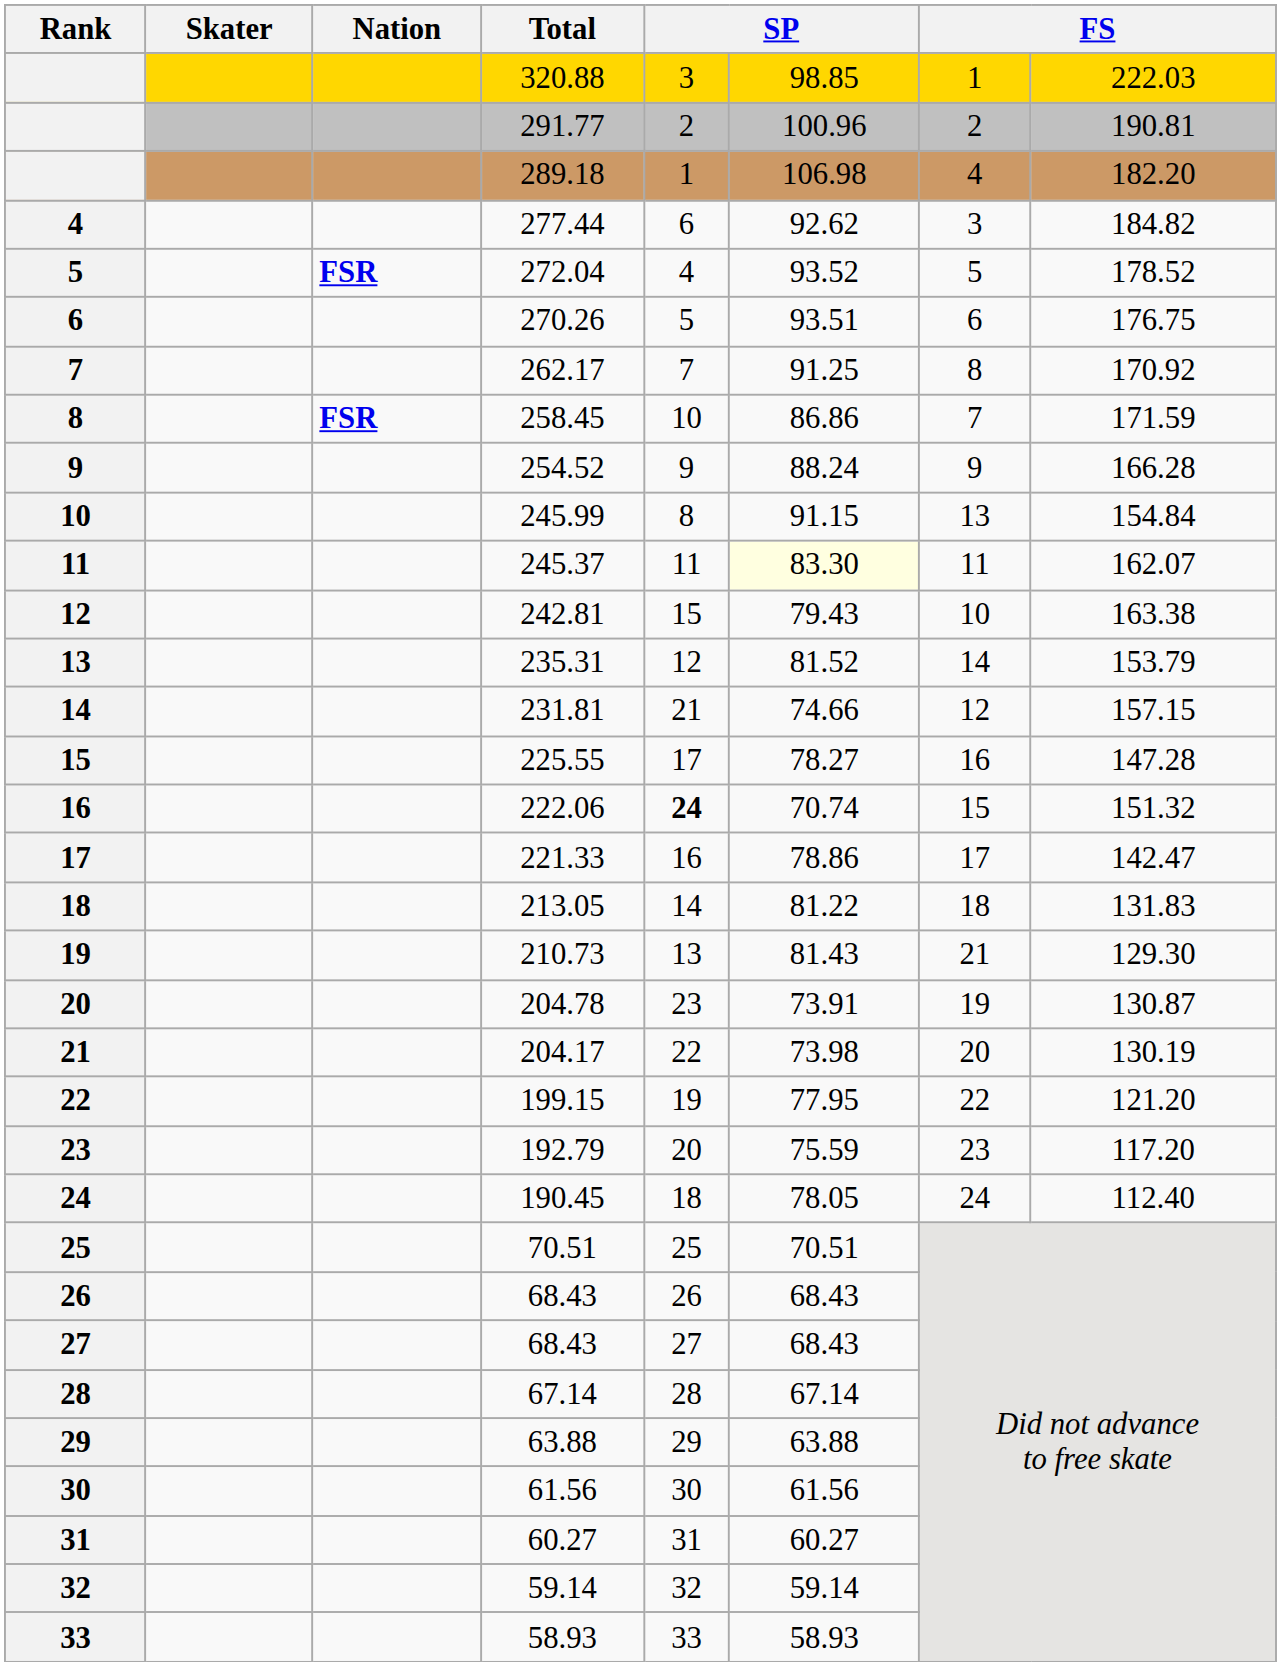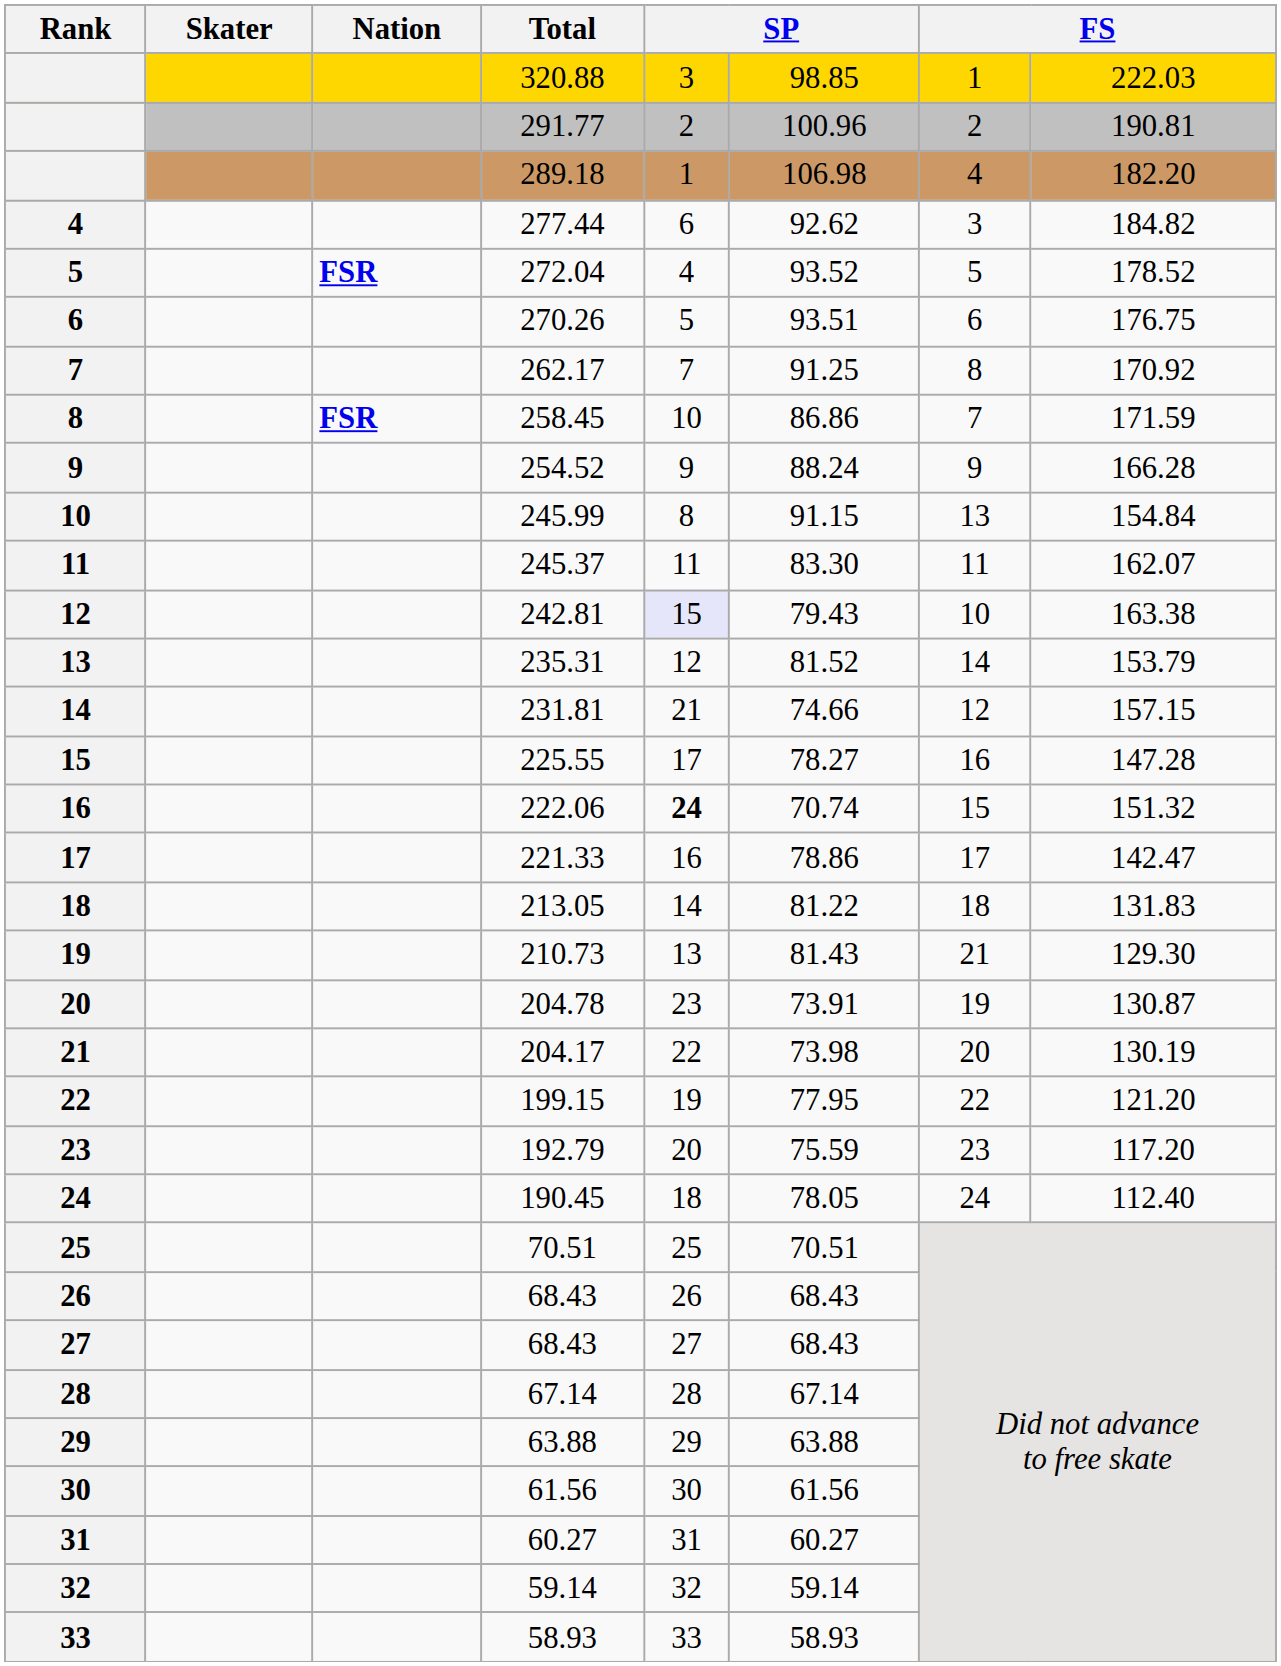(824, 564) lightyellow background -> (824, 564) no background
(686, 613) no background -> (686, 613) lavender background
